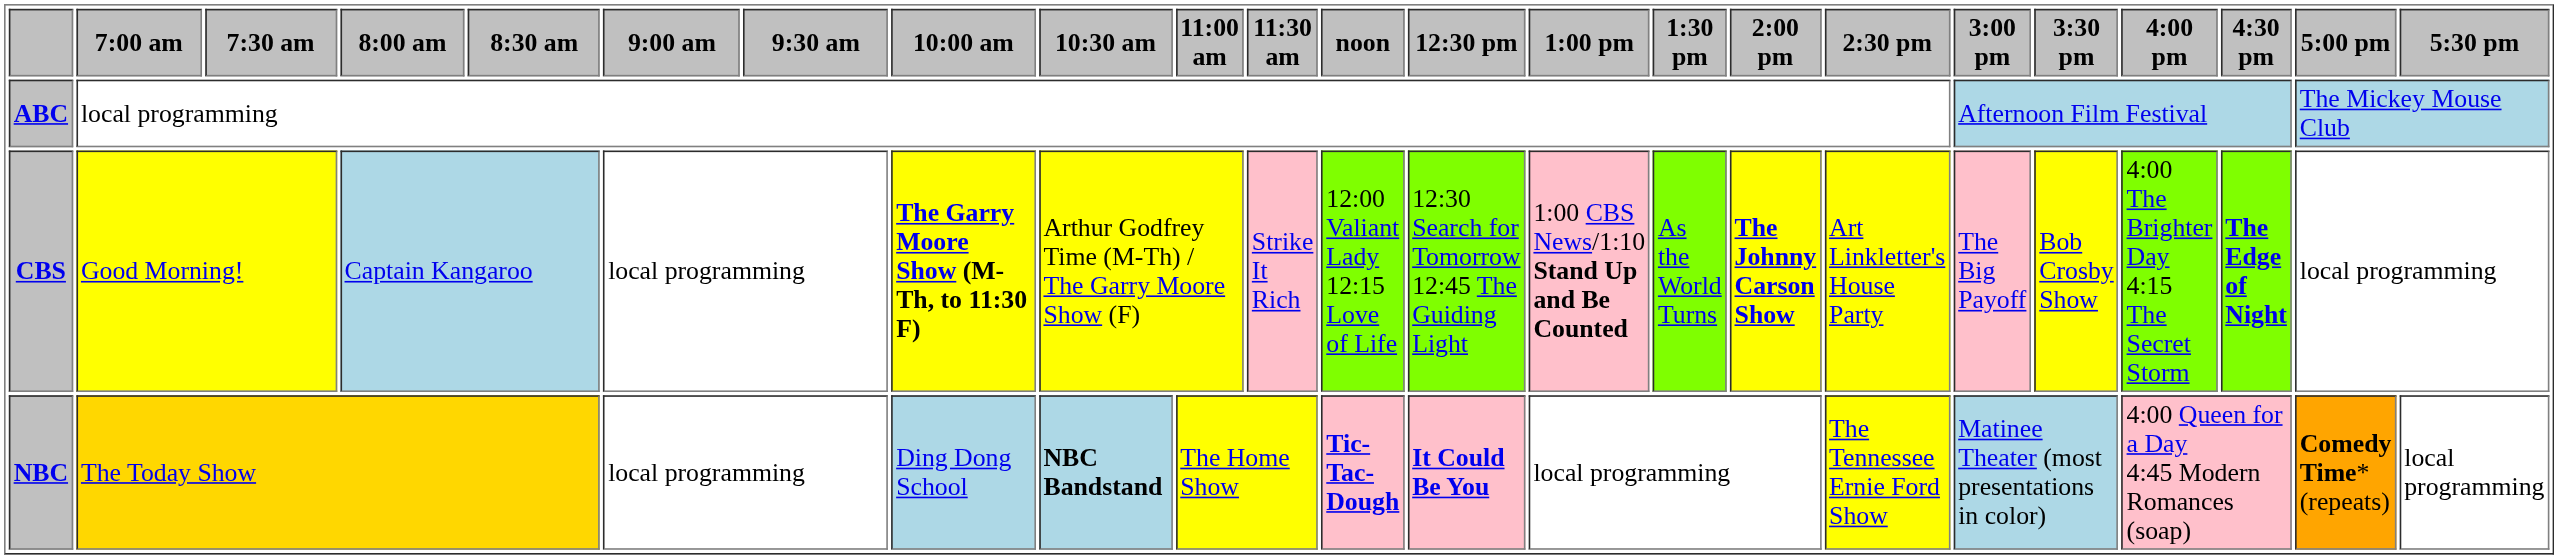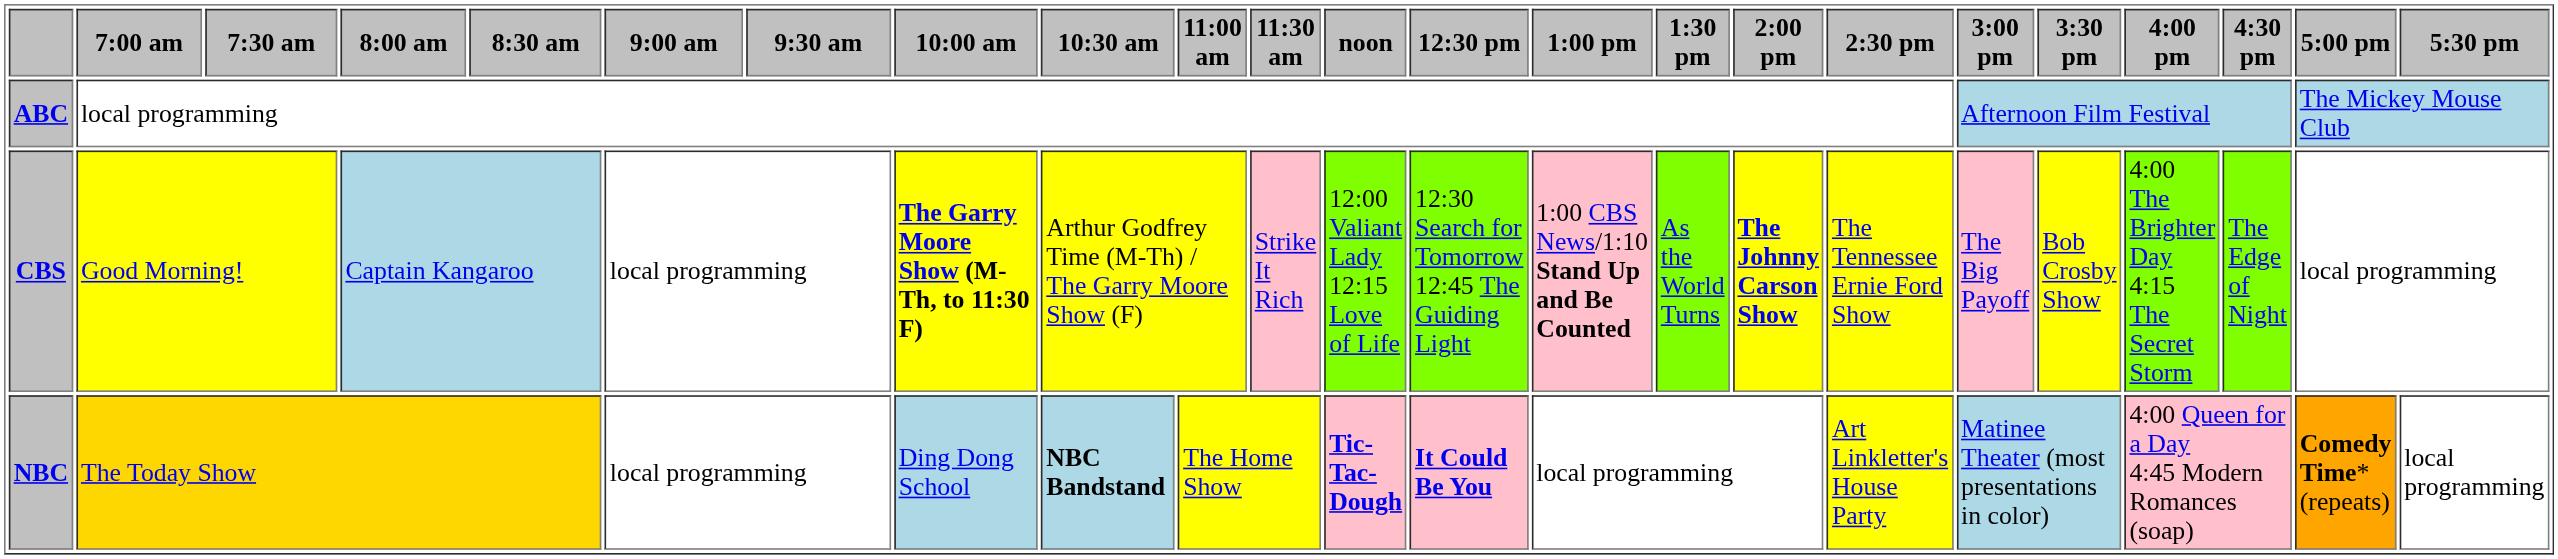(1887, 270) Art Linkletter's House Party -> (1887, 270) The Tennessee Ernie Ford Show
(2256, 270) bold -> (2258, 270) normal
(1885, 472) The Tennessee Ernie Ford Show -> (1890, 472) Art Linkletter's House Party
